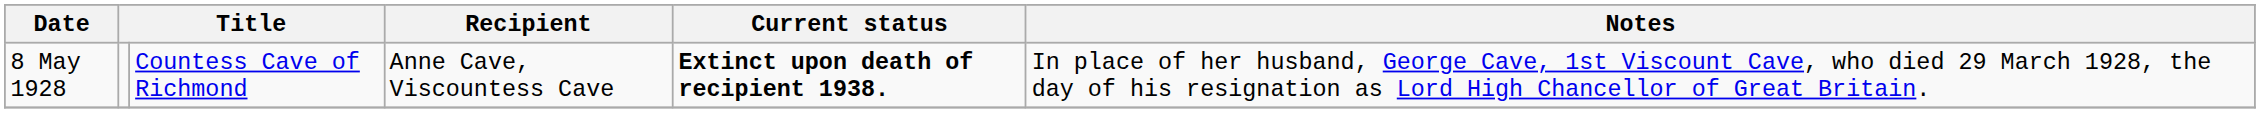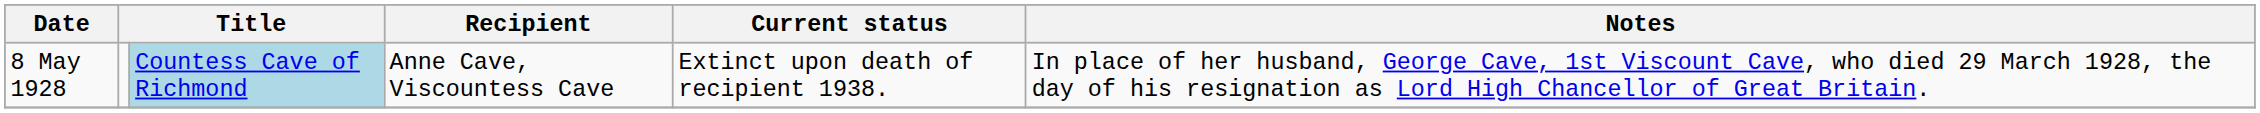(247, 76) no background -> (247, 76) lightblue background
(826, 76) bold -> (826, 76) normal
